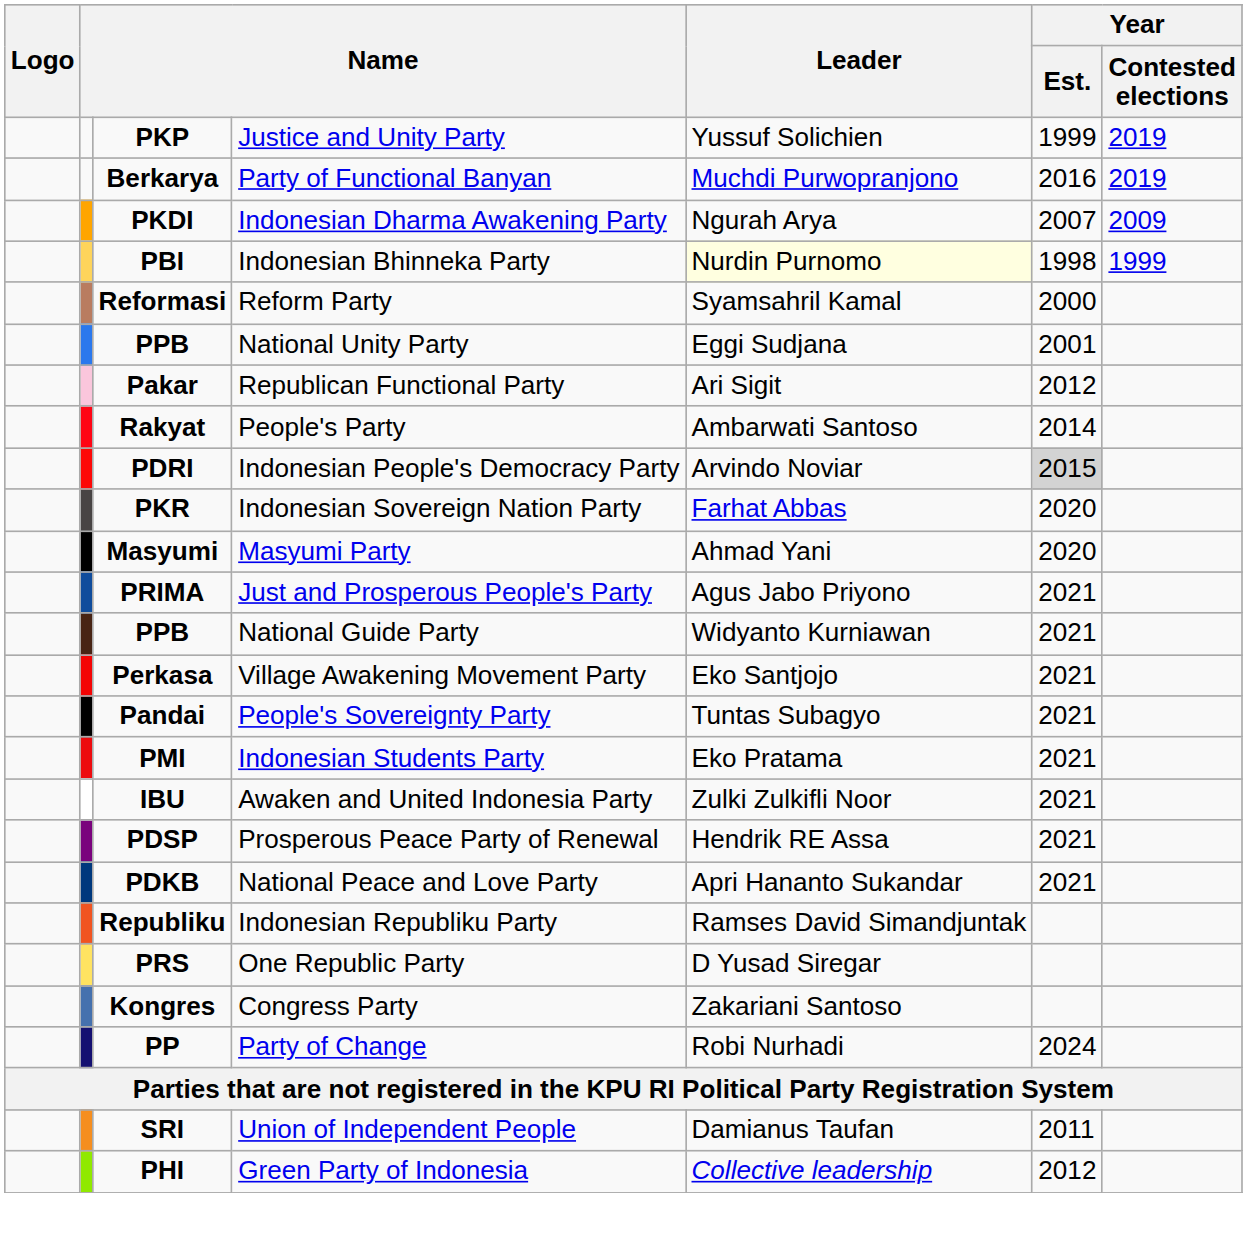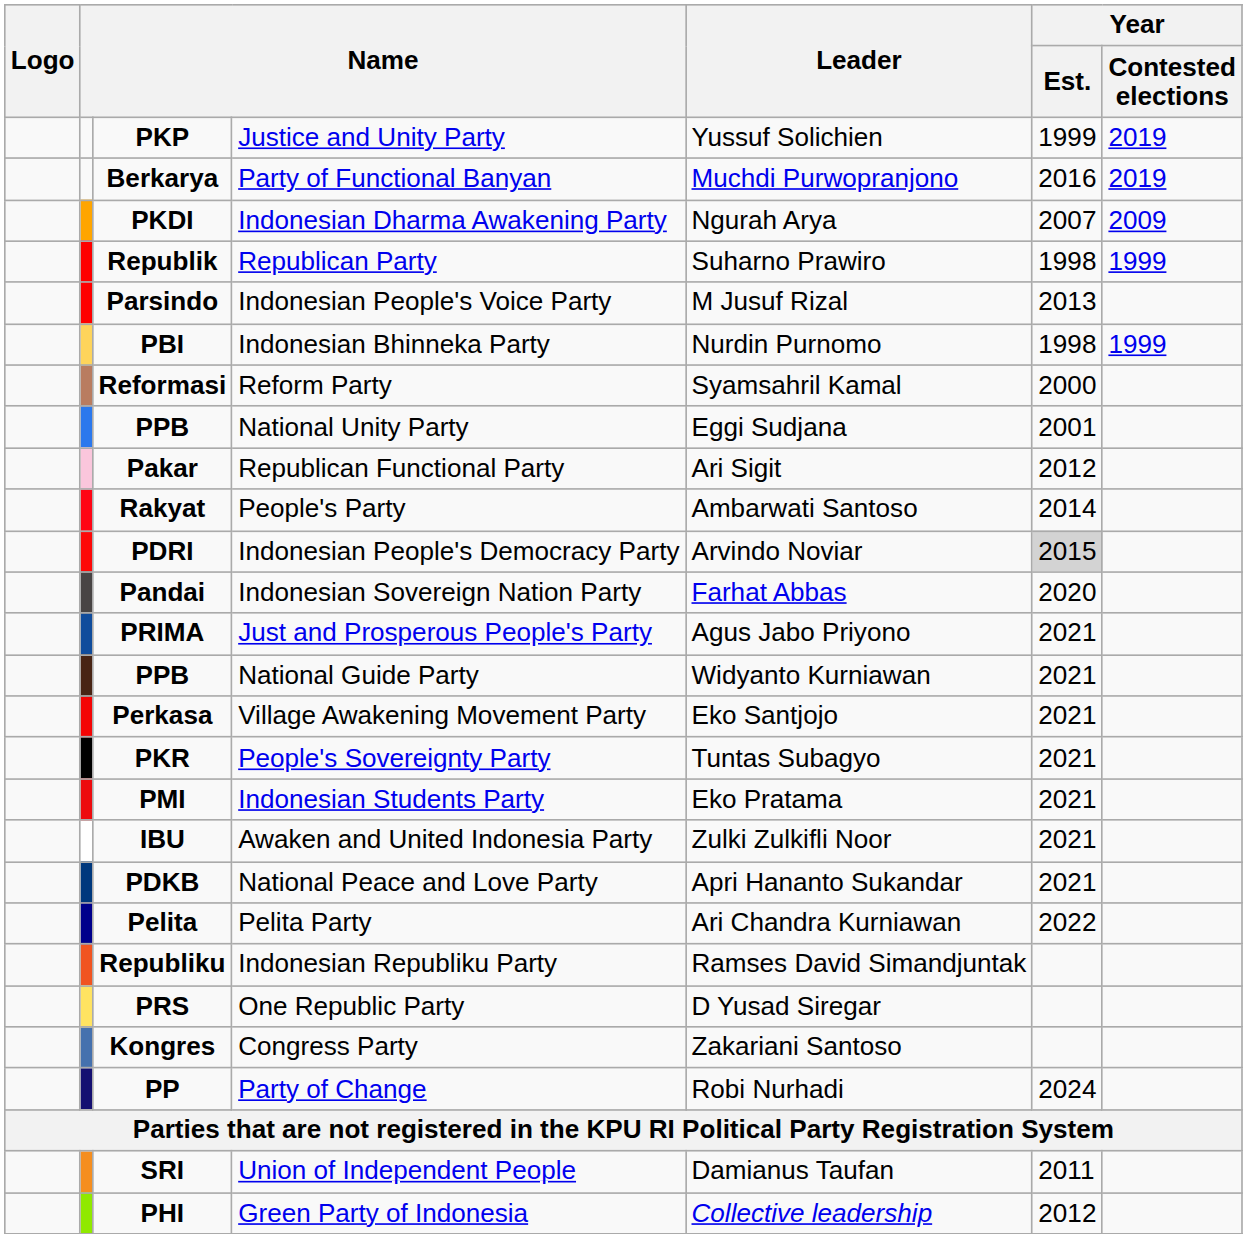+ row: (337, 261)
+ row: (425, 302)
(786, 261) lightyellow background -> (786, 344) no background
(162, 509) PKR -> (162, 592) Pandai
- row: (324, 550)
(162, 716) Pandai -> (162, 757) PKR
- row: (448, 840)
+ row: (305, 923)
